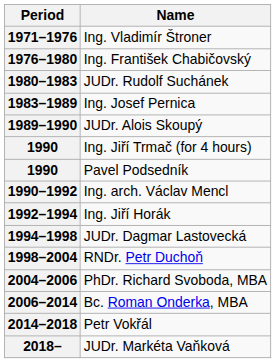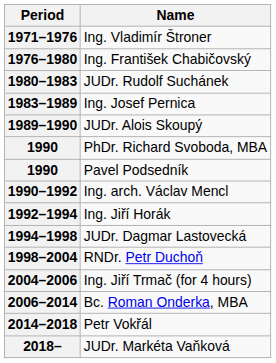(168, 147) Ing. Jiří Trmač (for 4 hours) -> (175, 147) PhDr. Richard Svoboda, MBA
(175, 280) PhDr. Richard Svoboda, MBA -> (168, 280) Ing. Jiří Trmač (for 4 hours)
